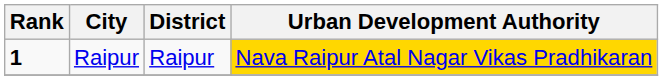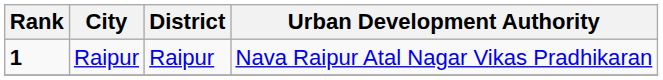(444, 57) gold background -> (444, 57) no background
